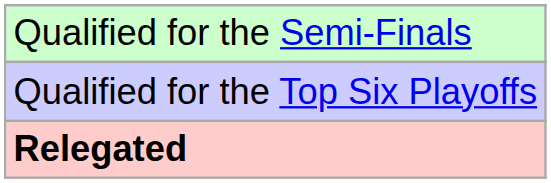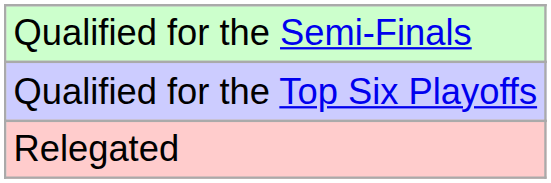(100, 148) bold -> (96, 148) normal
